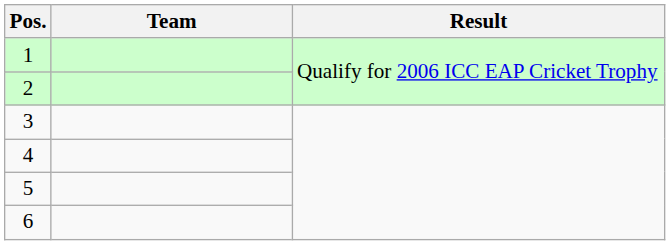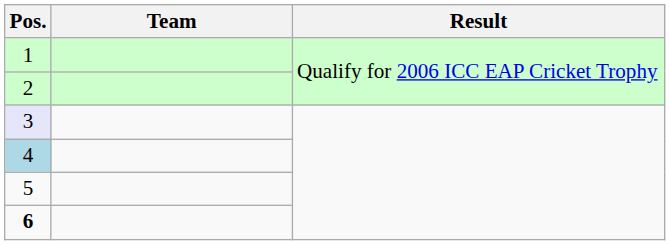(28, 121) no background -> (28, 121) lavender background
(28, 155) no background -> (28, 155) lightblue background
(28, 222) normal -> (28, 222) bold
